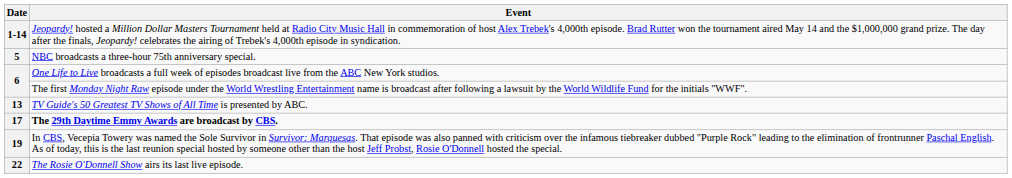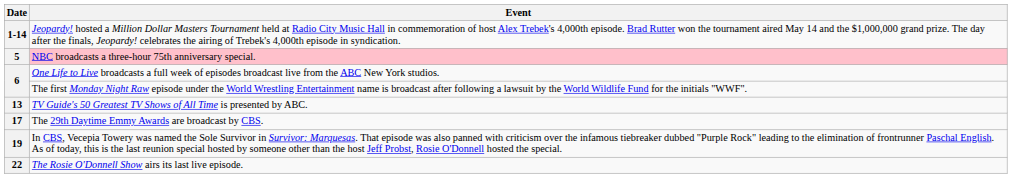(144, 56) no background -> (144, 56) pink background
(155, 121) bold -> (148, 121) normal
